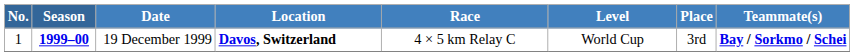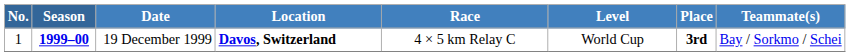(697, 40) normal -> (697, 40) bold
(783, 40) bold -> (781, 40) normal
